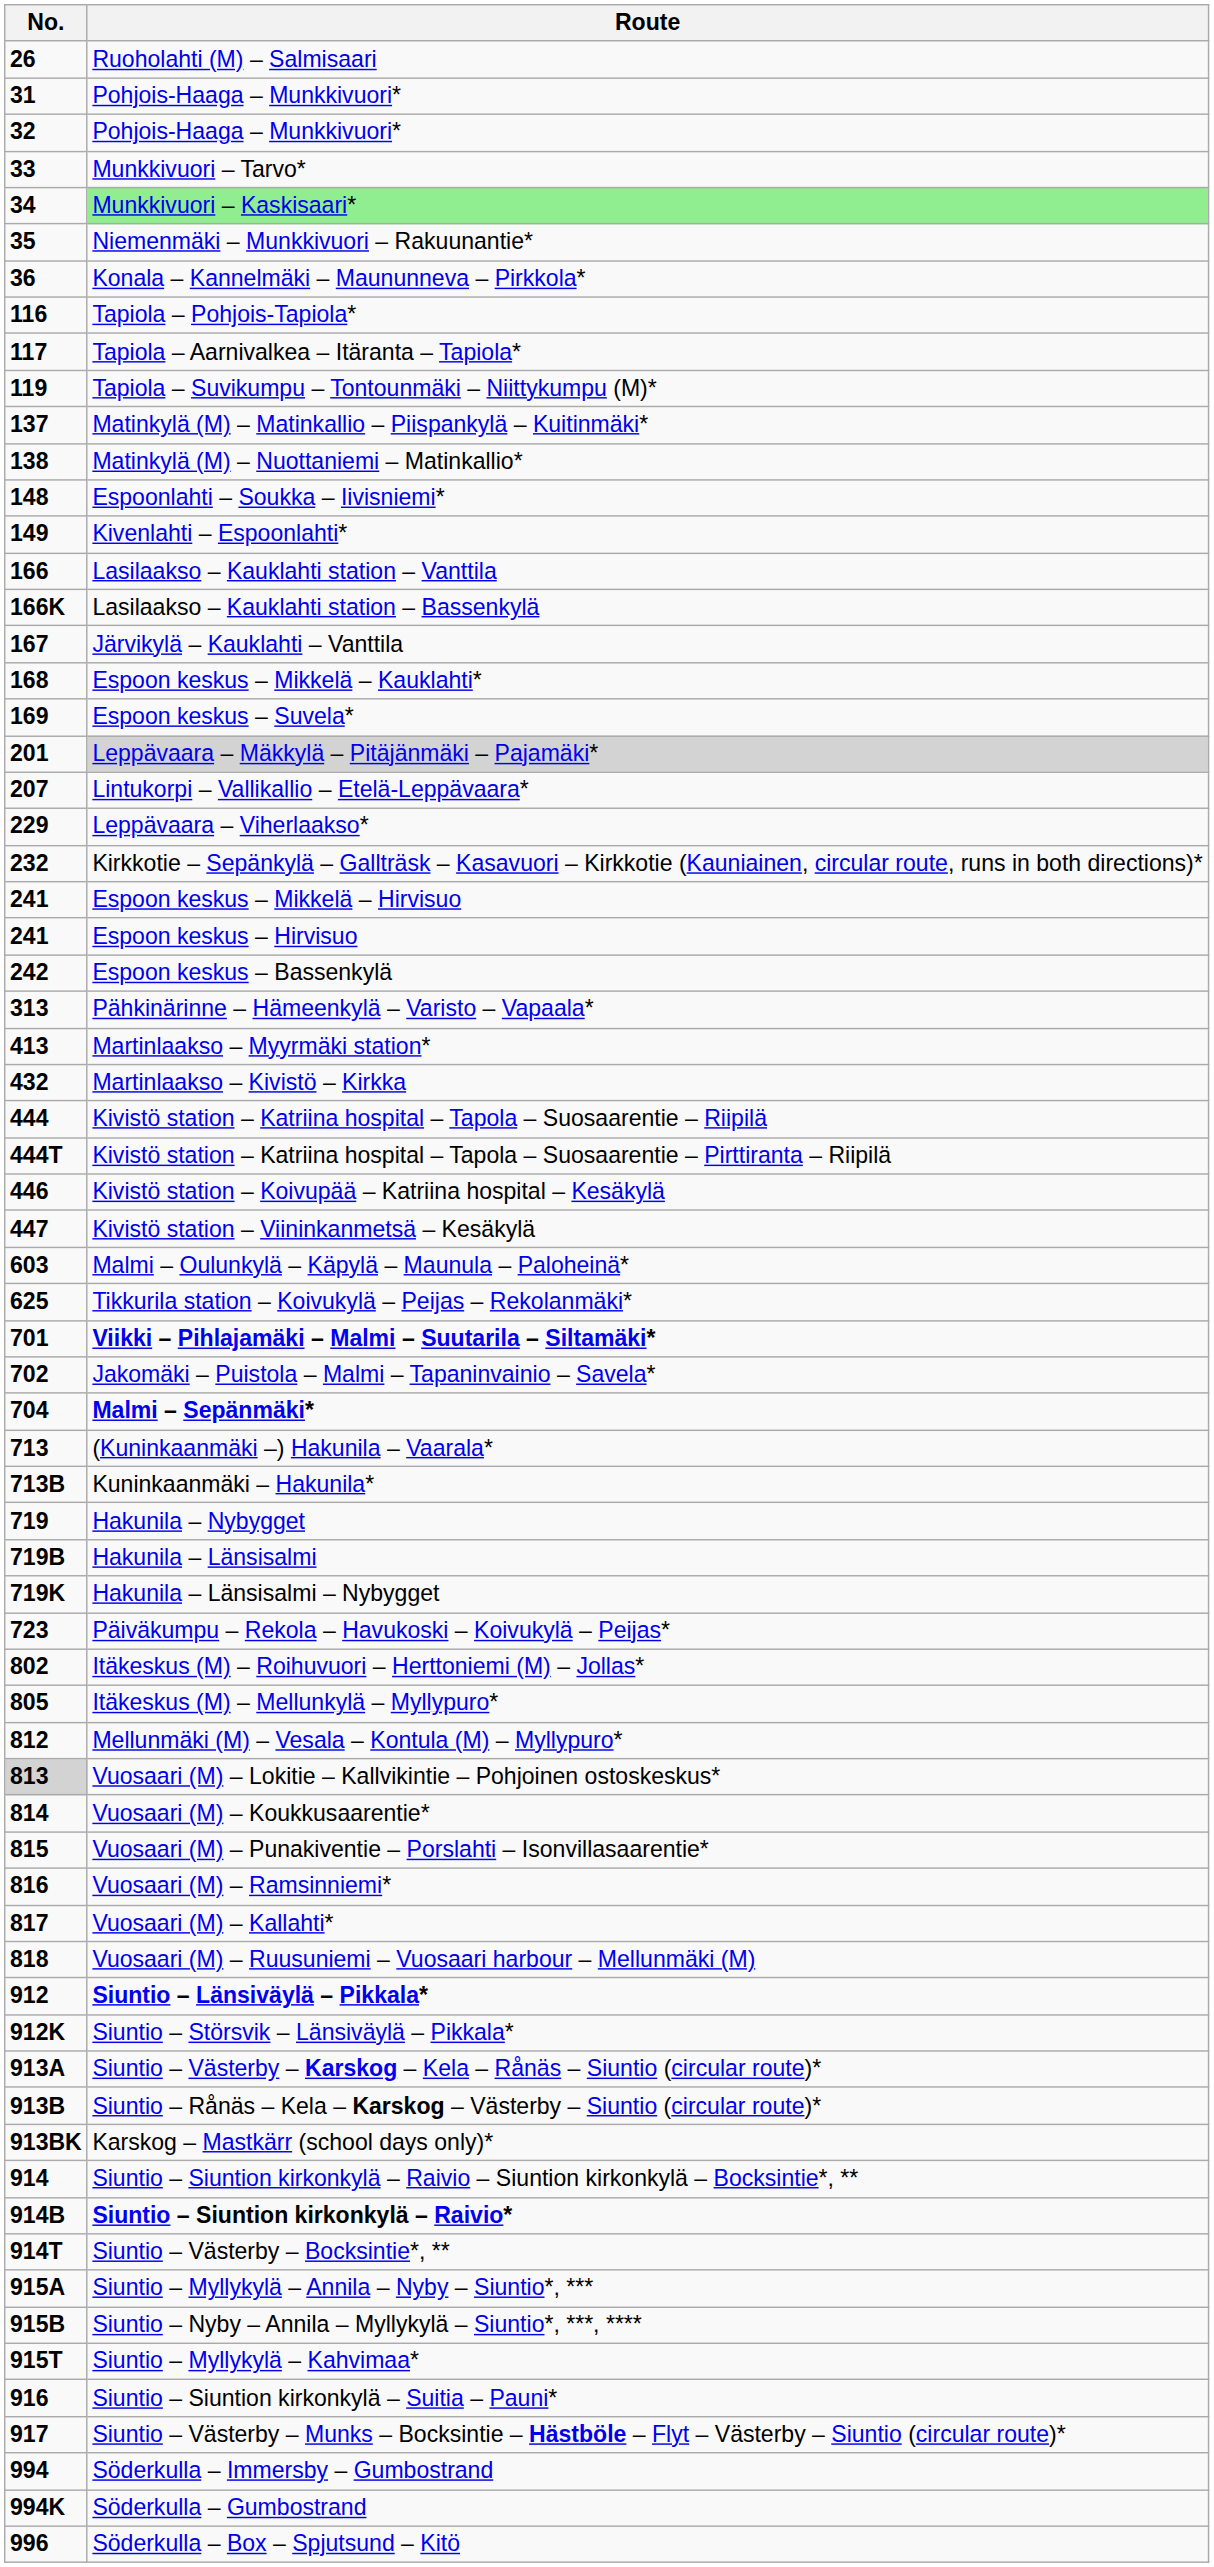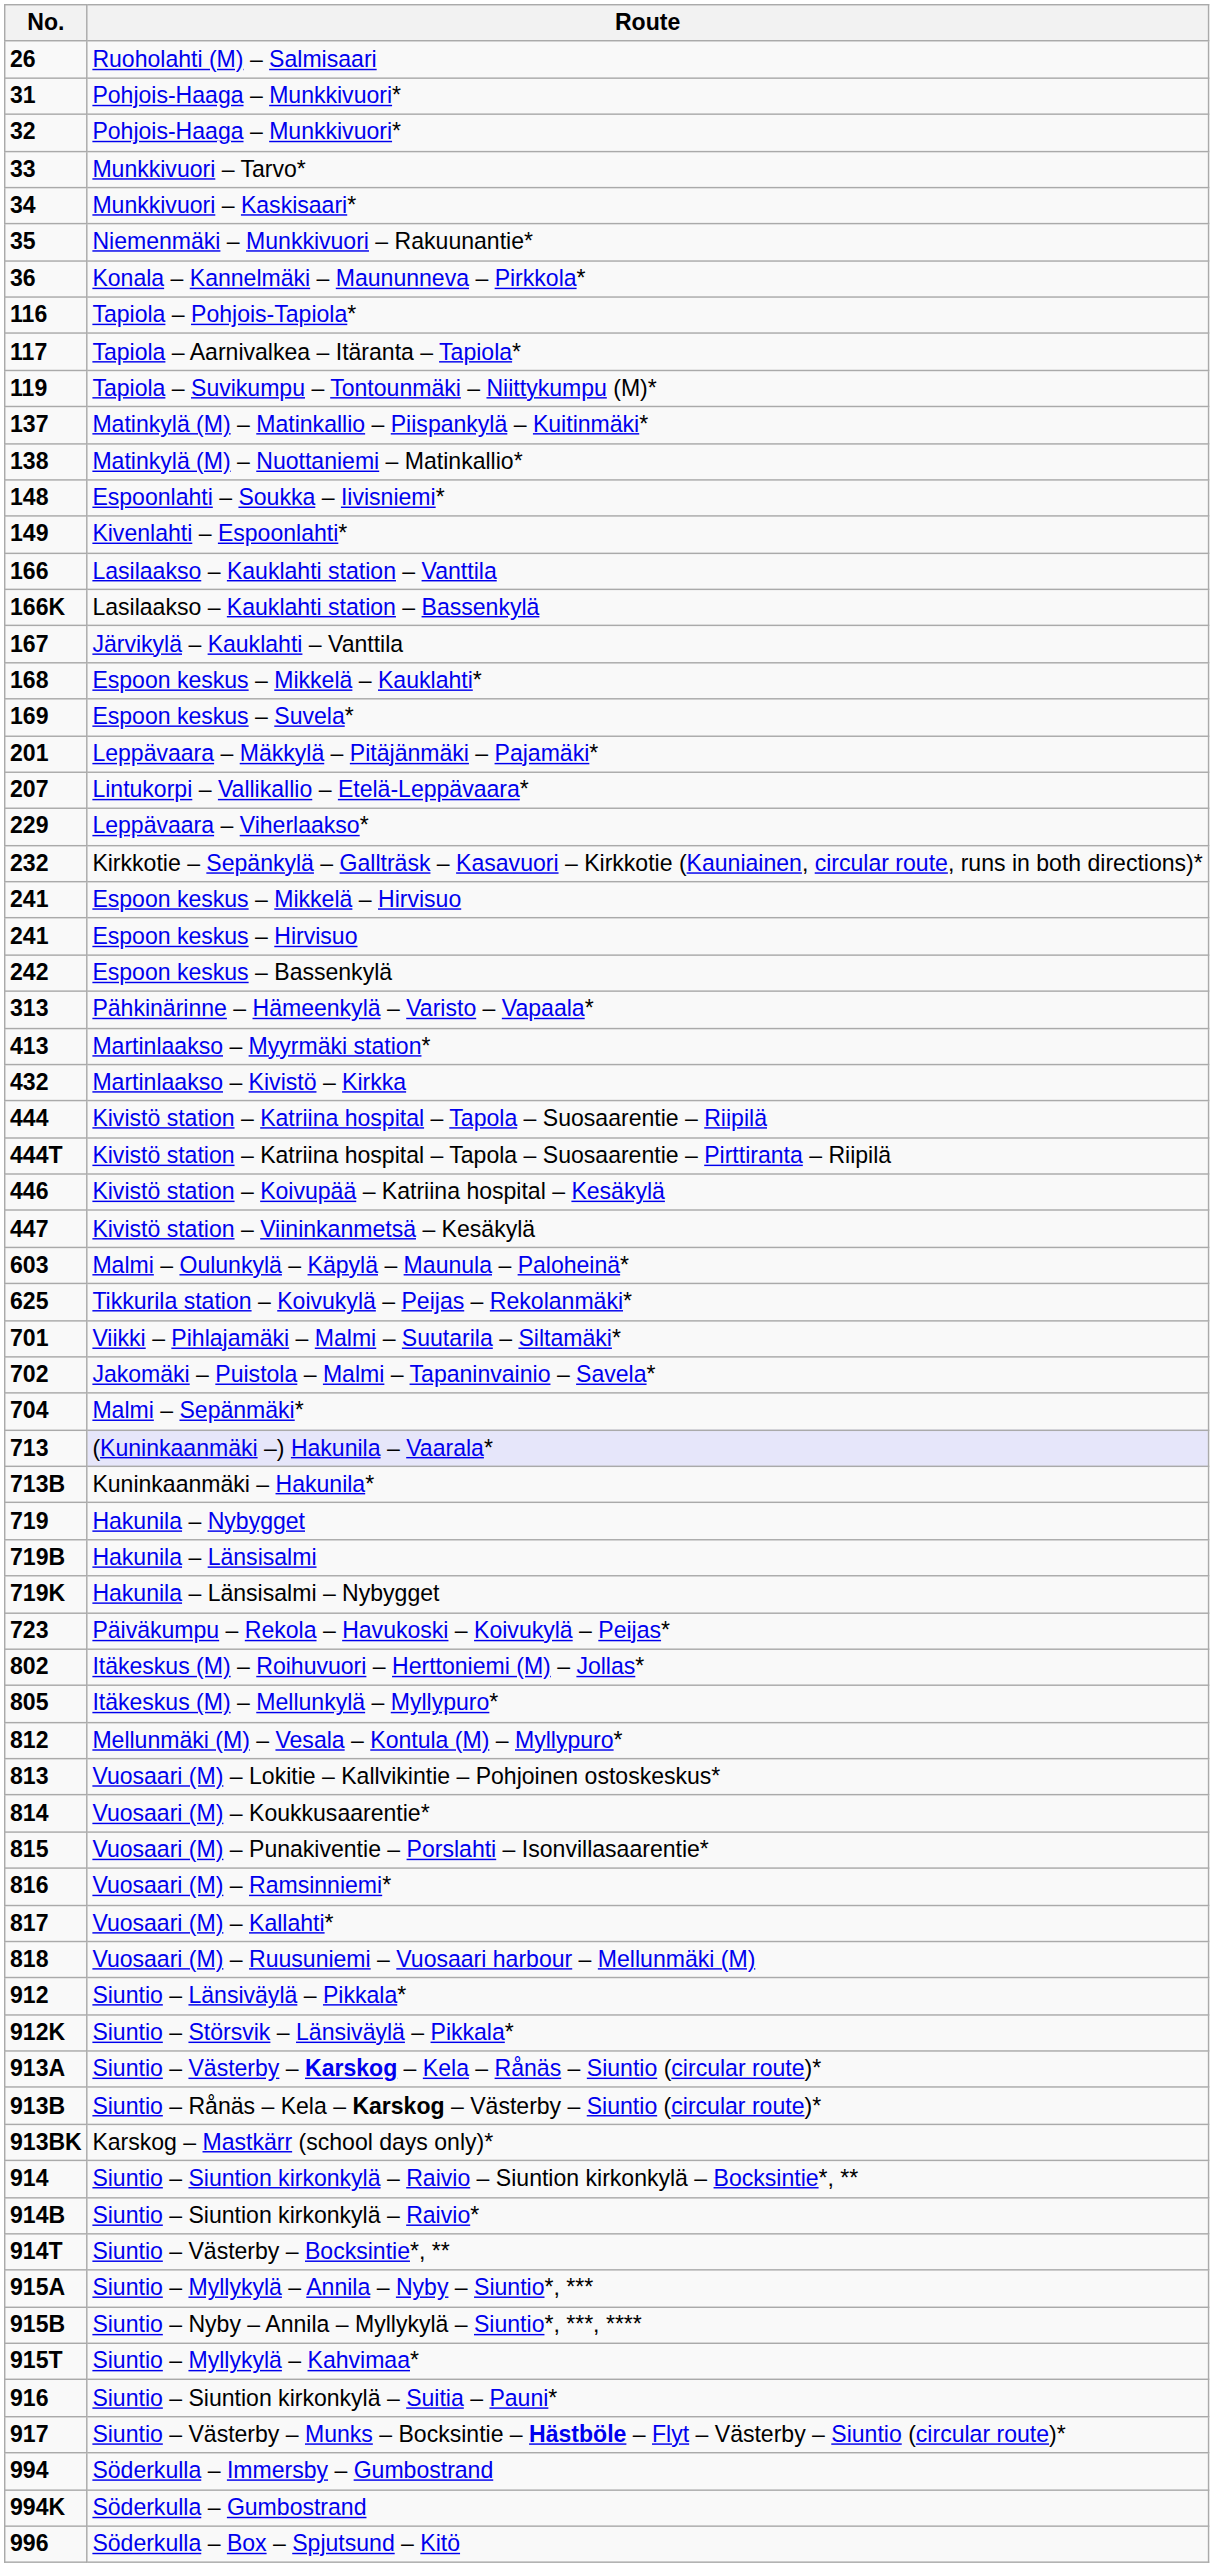(224, 205) lightgreen background -> (224, 205) no background
(345, 753) lightgrey background -> (345, 753) no background
(374, 1338) bold -> (357, 1338) normal
(203, 1411) bold -> (198, 1411) normal
(293, 1447) no background -> (293, 1447) lavender background
(29, 1776) lightgrey background -> (29, 1776) no background
(260, 1995) bold -> (249, 1995) normal
(302, 2215) bold -> (286, 2215) normal
